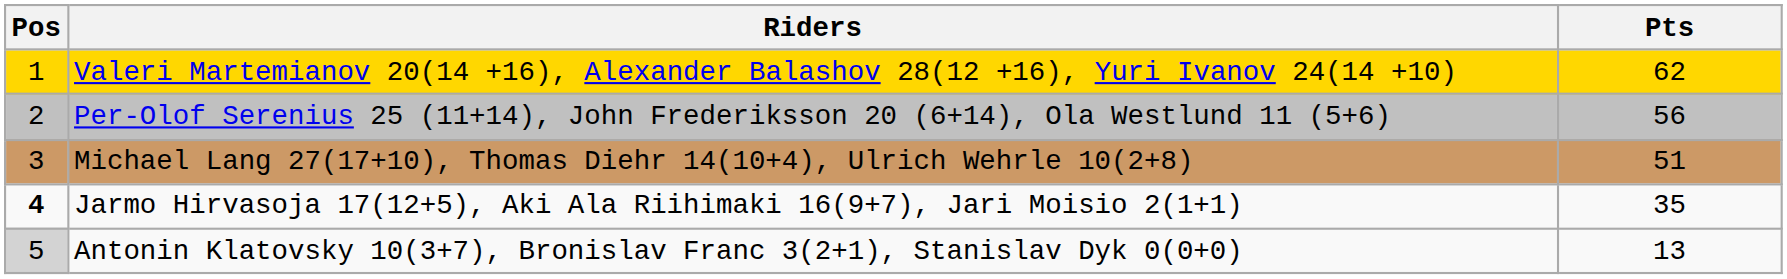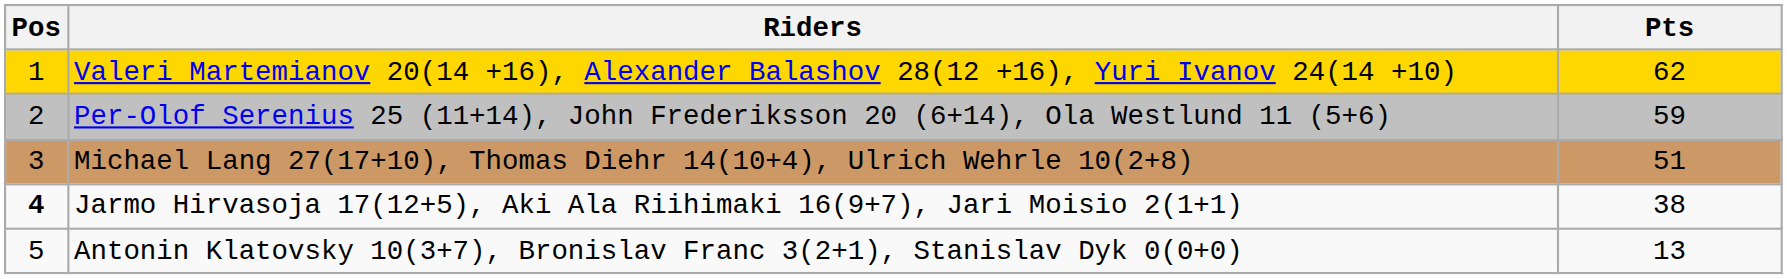(1670, 117) 56 -> (1670, 117) 59
(1670, 206) 35 -> (1670, 206) 38
(36, 251) lightgrey background -> (36, 251) no background
